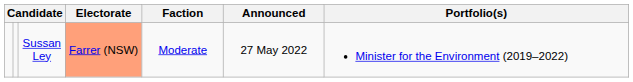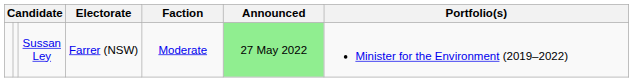(104, 49) lightsalmon background -> (104, 49) no background
(274, 49) no background -> (274, 49) lightgreen background
